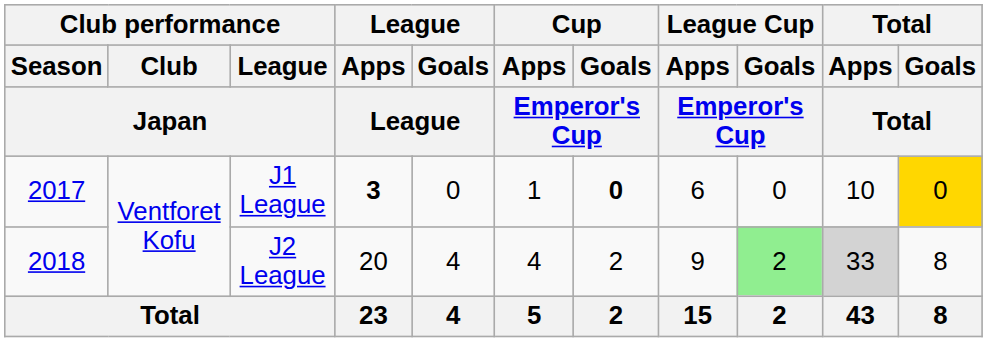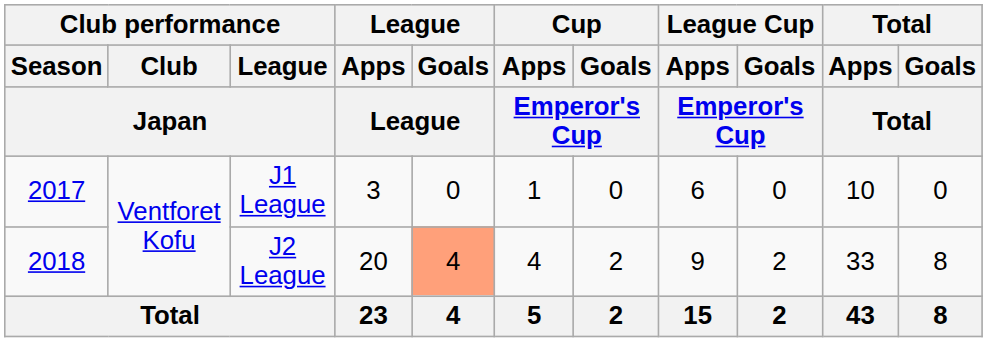(373, 190) bold -> (373, 190) normal
(616, 190) bold -> (616, 190) normal
(940, 190) gold background -> (940, 190) no background
(453, 260) no background -> (453, 260) lightsalmon background
(780, 260) lightgreen background -> (780, 260) no background
(860, 260) lightgrey background -> (860, 260) no background
